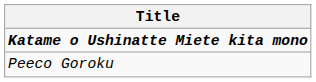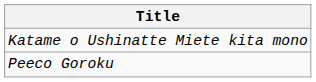(158, 40) bold -> (158, 40) normal
